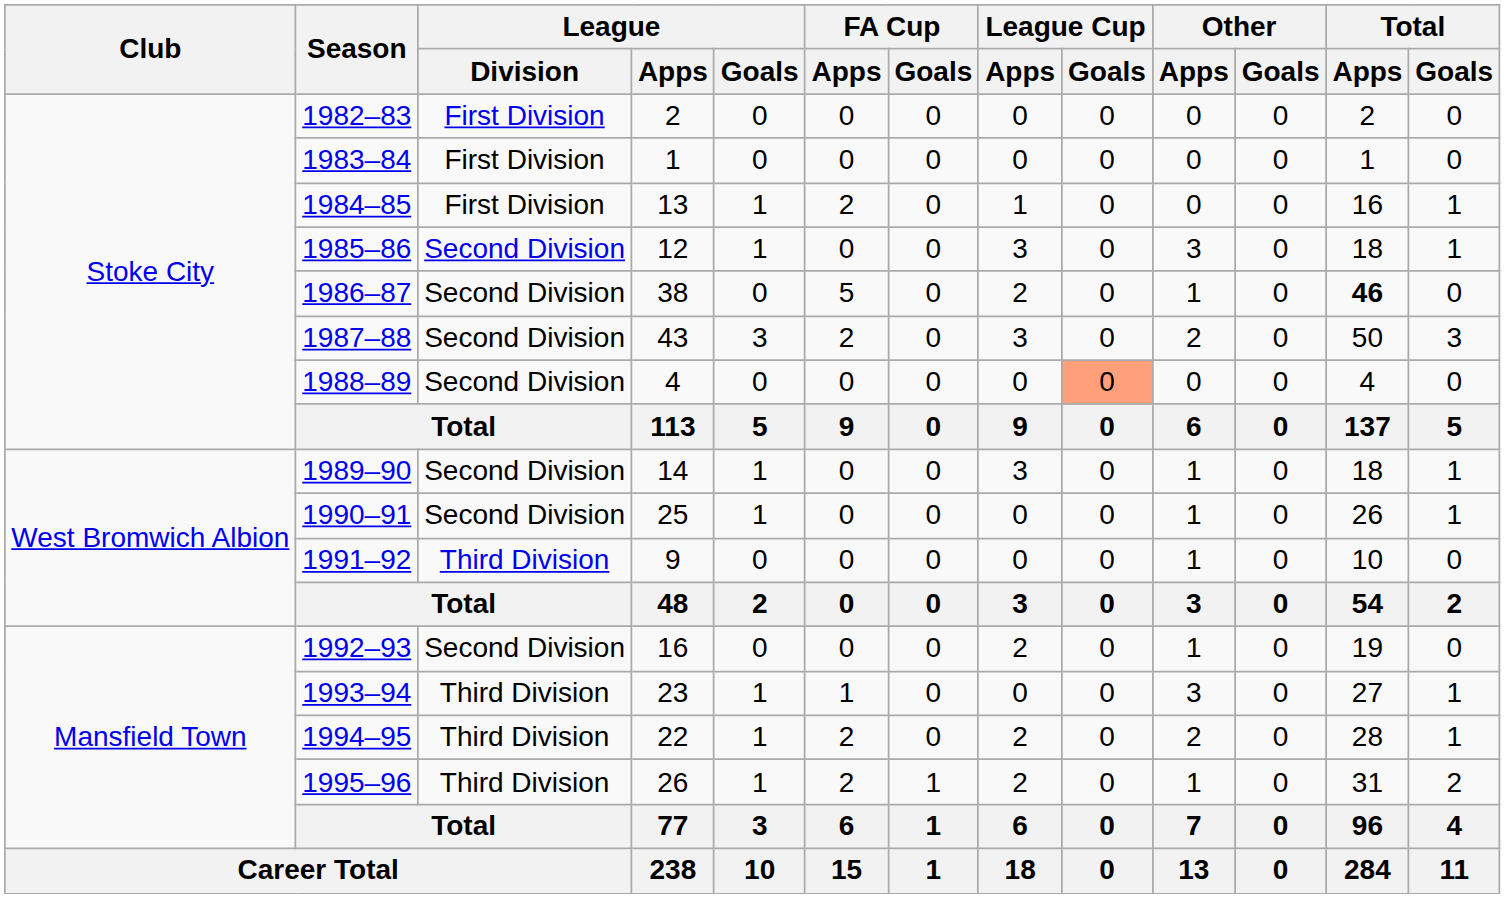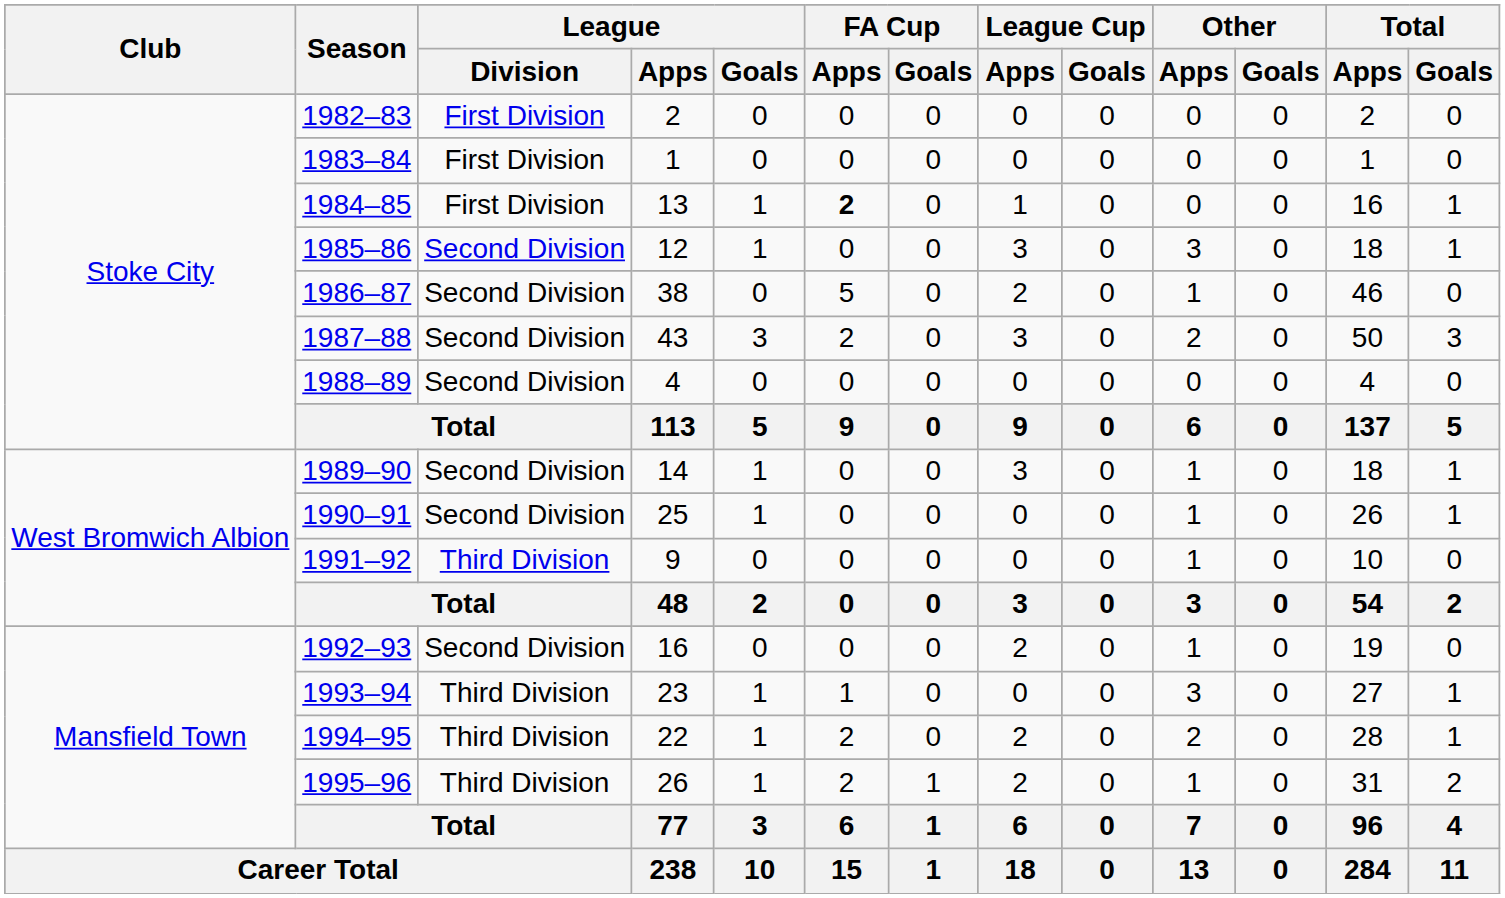(847, 204) normal -> (847, 204) bold
(1367, 293) bold -> (1367, 293) normal
(1107, 381) lightsalmon background -> (1107, 381) no background
